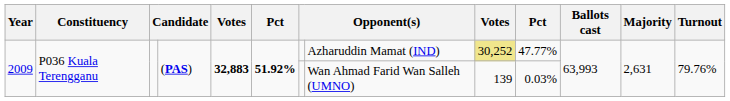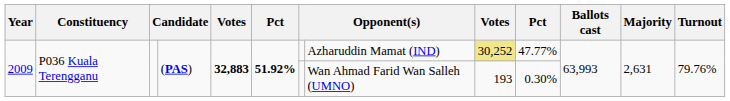(503, 78) 139 -> (503, 78) 193
(541, 78) 0.03% -> (541, 78) 0.30%
